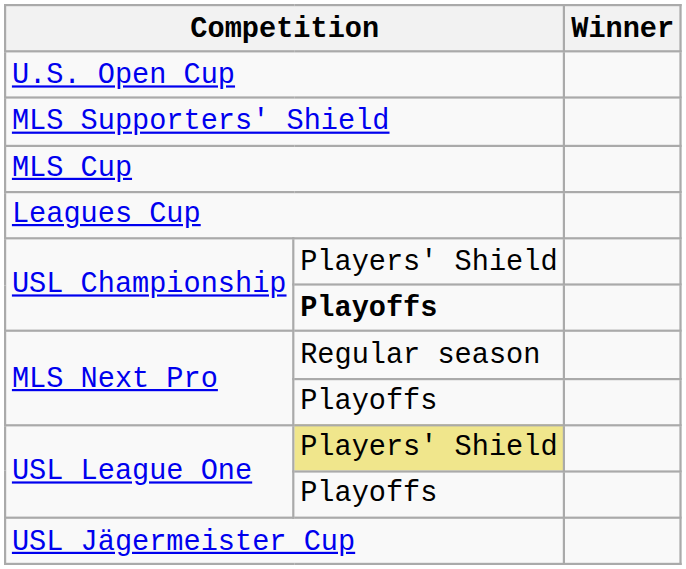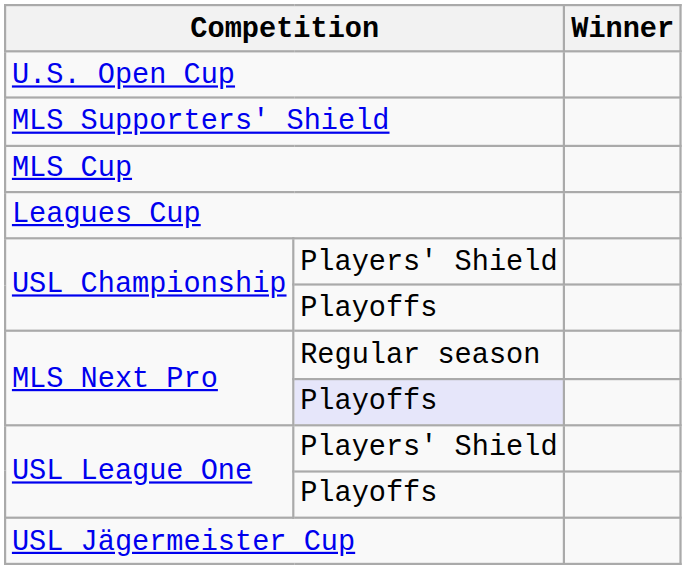(369, 308) bold -> (369, 308) normal
(369, 401) no background -> (369, 401) lavender background
(429, 448) khaki background -> (429, 448) no background
